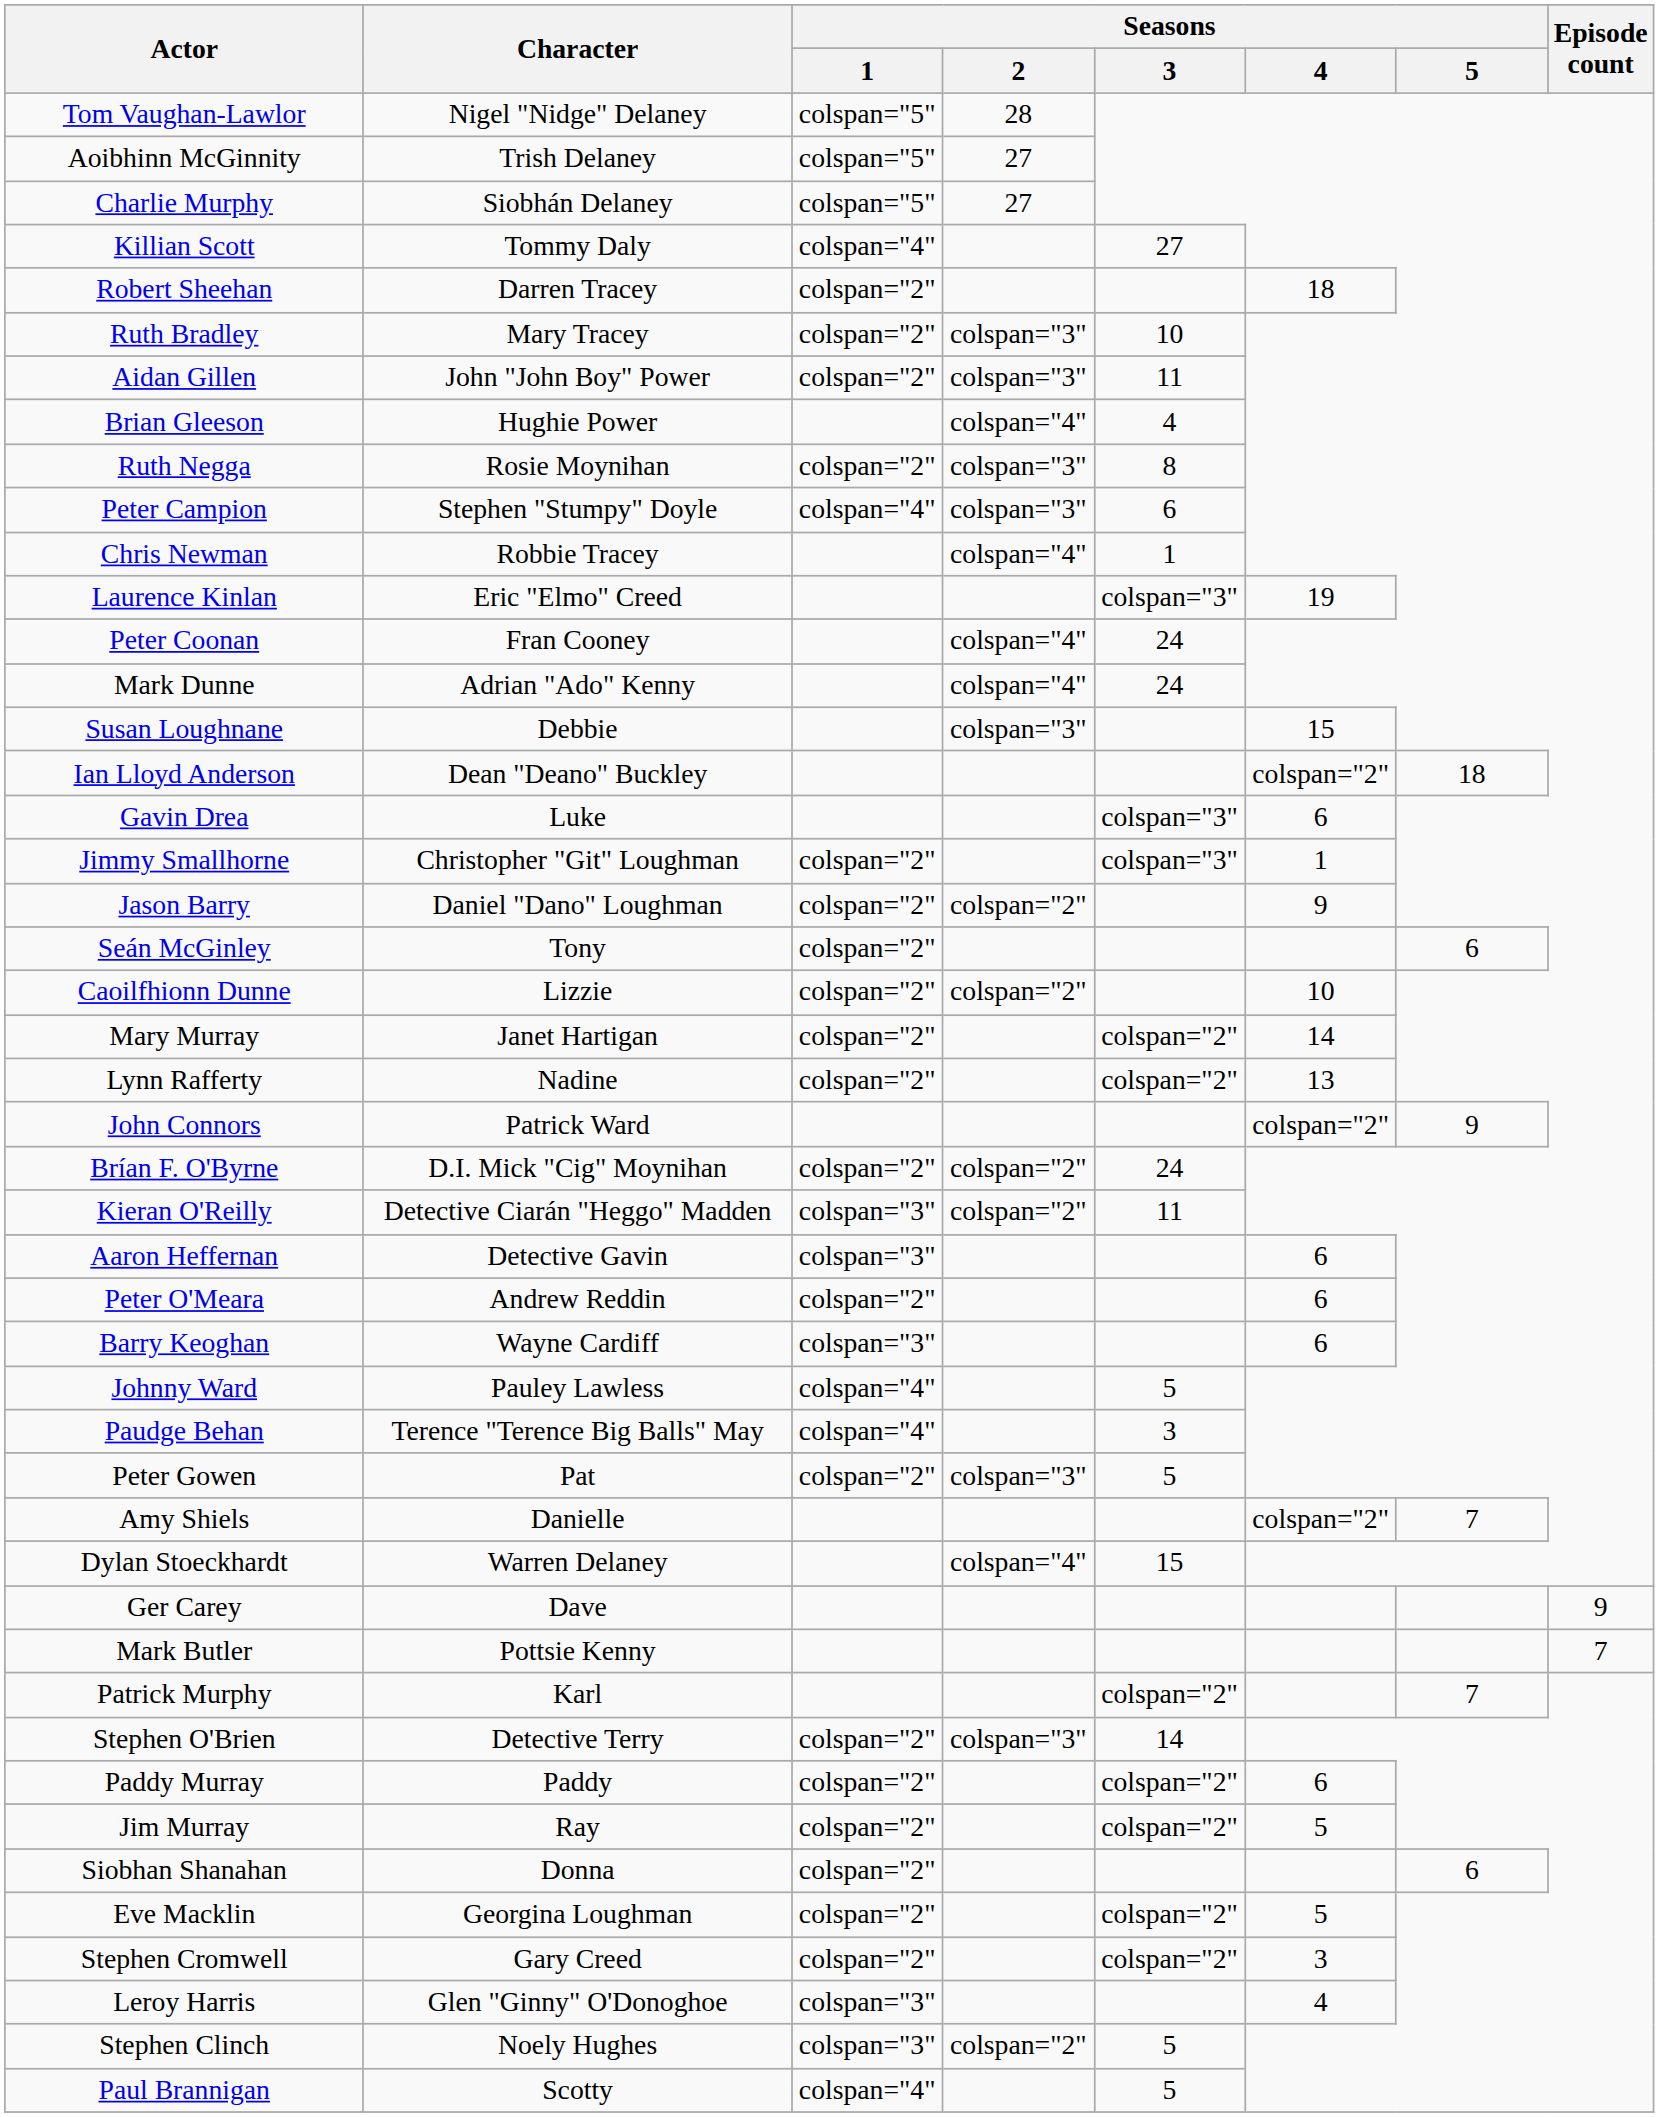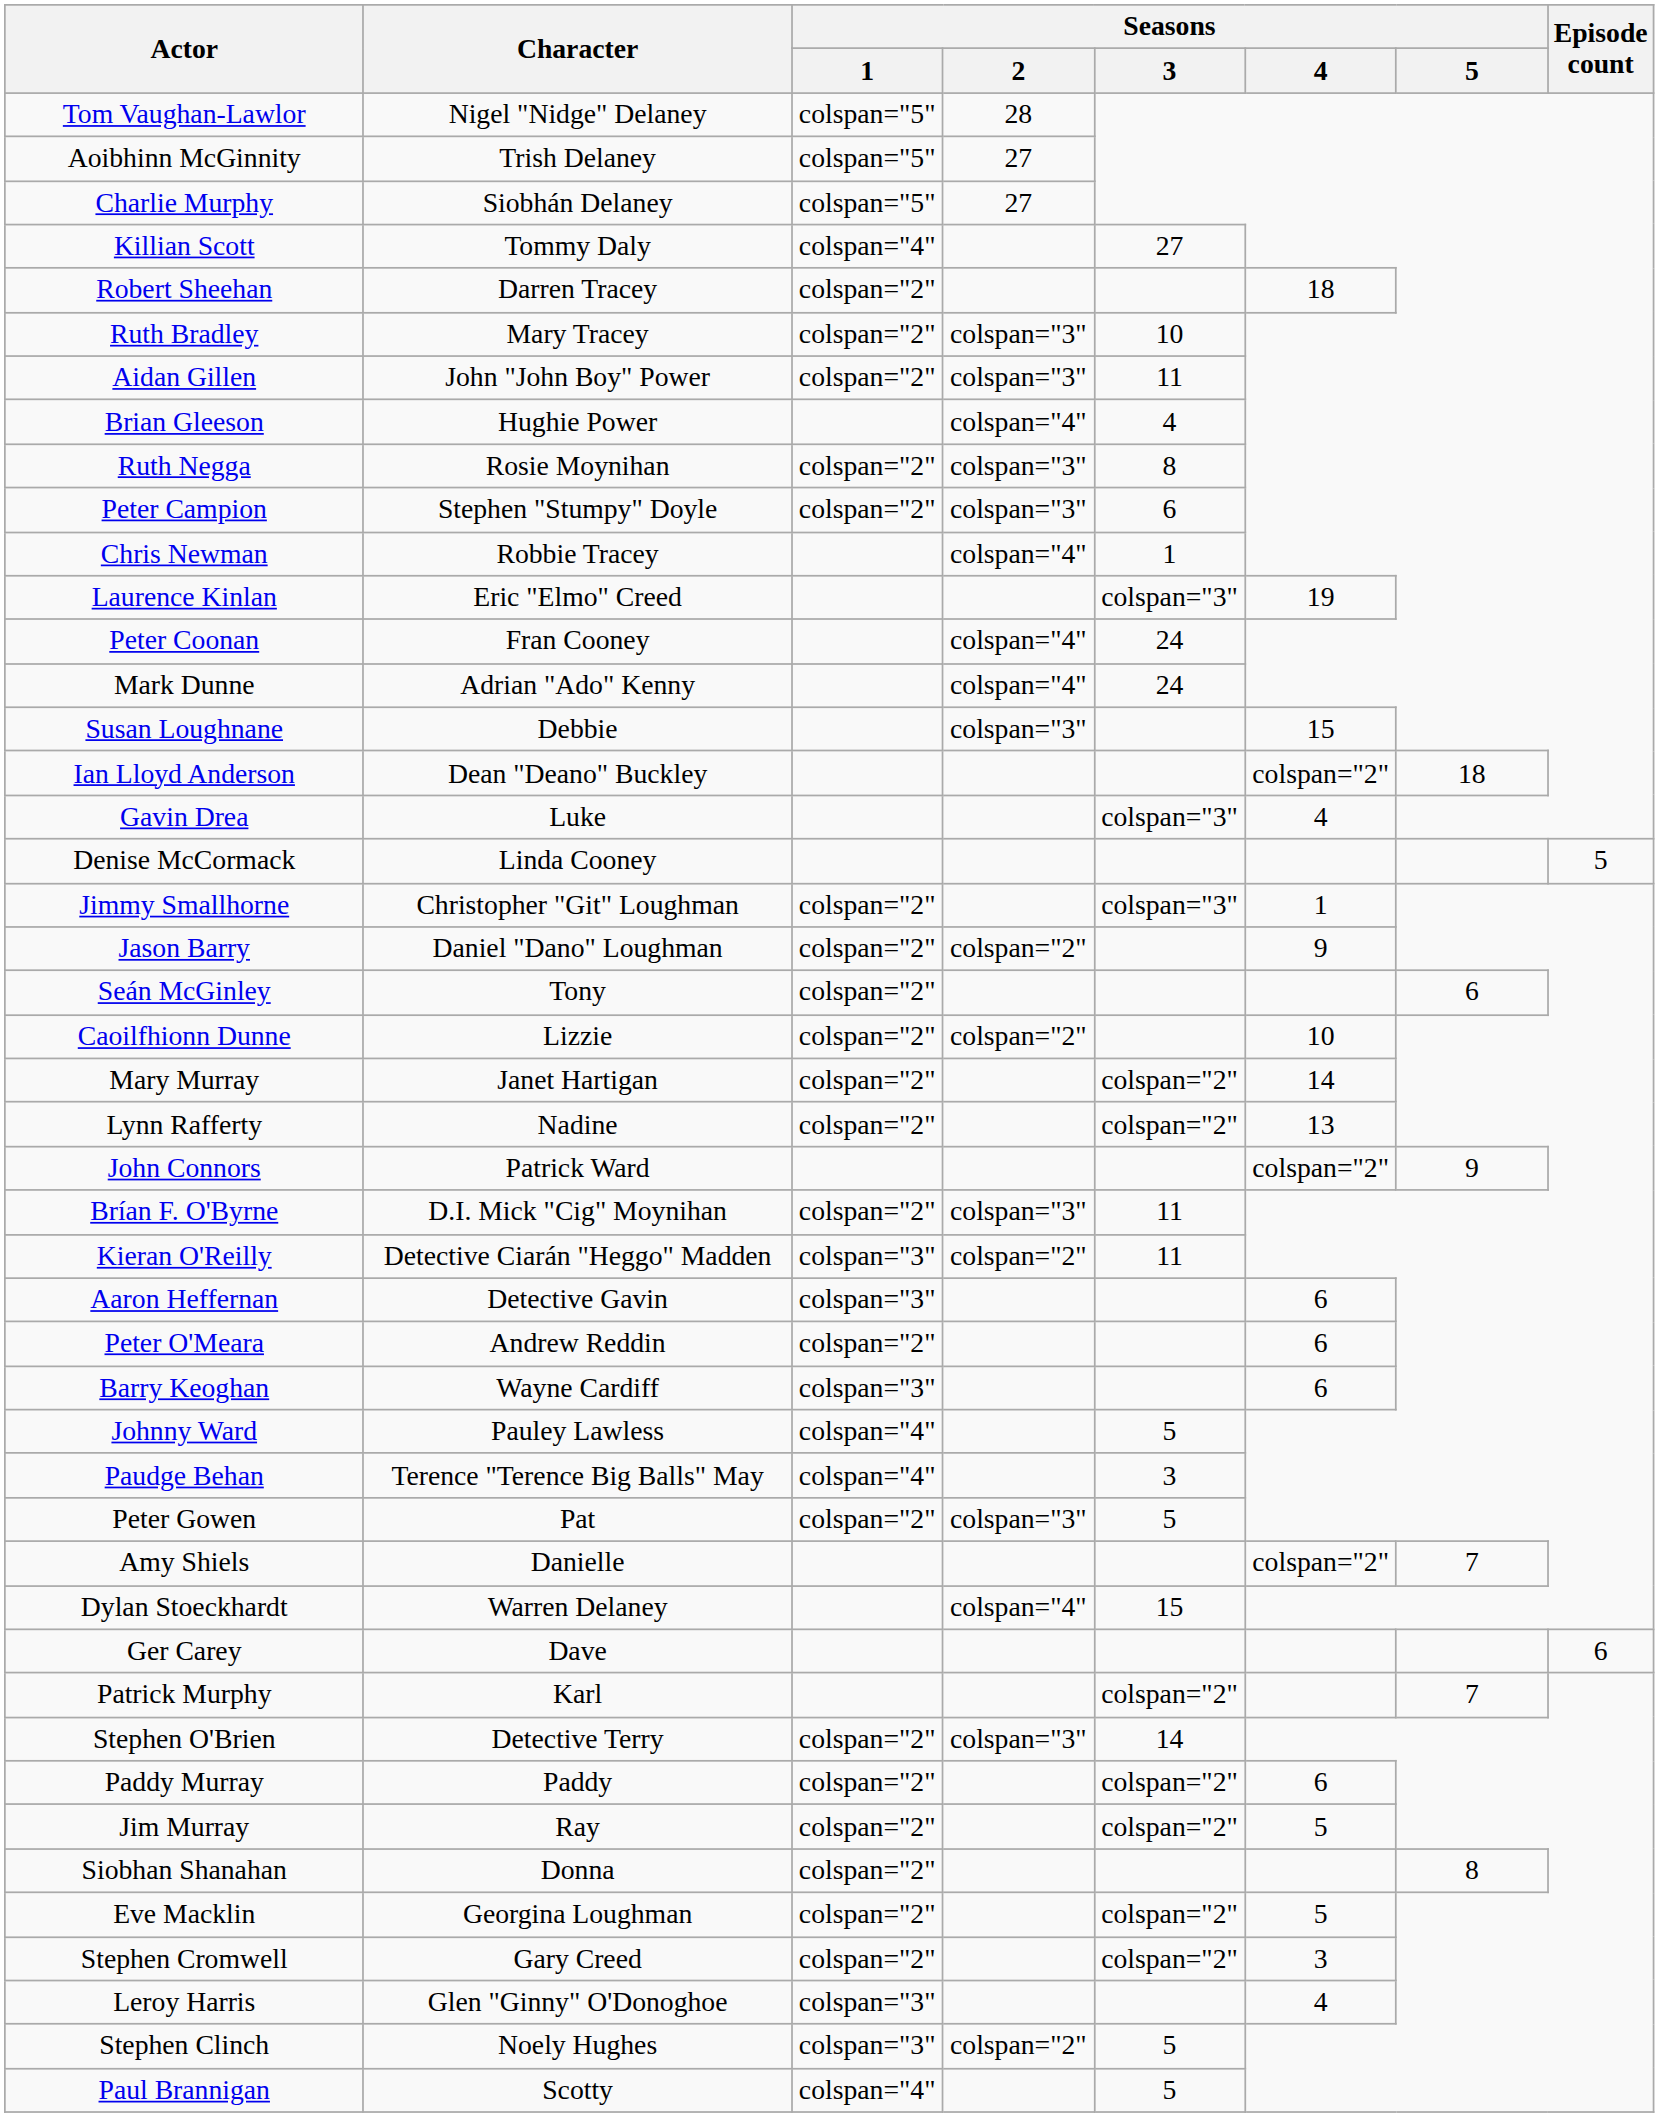(867, 509) colspan="4" -> (867, 509) colspan="2"
(1321, 816) 6 -> (1321, 816) 4
+ row: (184, 860)
(1018, 1167) colspan="2" -> (1018, 1211) colspan="3"
(1169, 1167) 24 -> (1169, 1211) 11
(1601, 1606) 9 -> (1601, 1650) 6
- row: (184, 1650)
(1472, 1870) 6 -> (1472, 1870) 8
